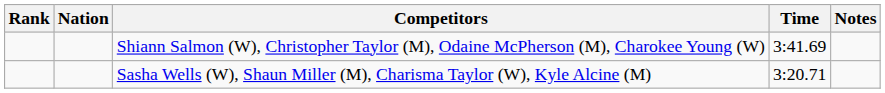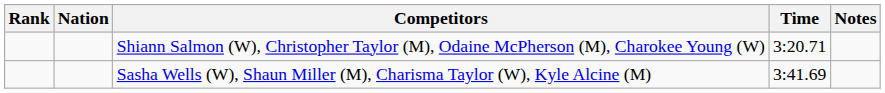(800, 46) 3:41.69 -> (800, 46) 3:20.71
(800, 74) 3:20.71 -> (800, 74) 3:41.69
